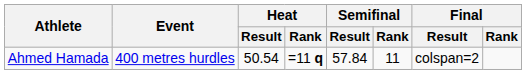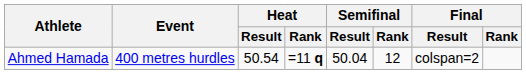(350, 59) 57.84 -> (350, 59) 50.04
(392, 59) 11 -> (392, 59) 12
